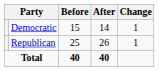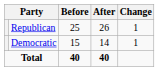rows swapped: (33, 43) <-> (34, 27)
